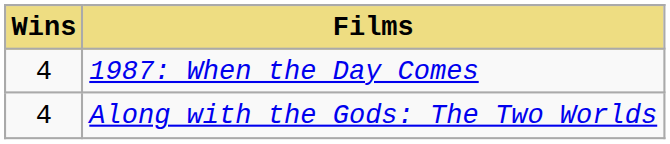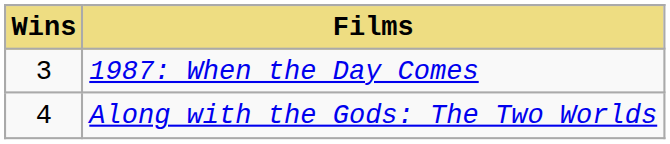(44, 71) 4 -> (44, 71) 3
